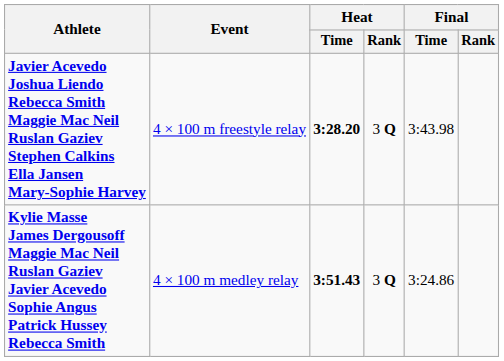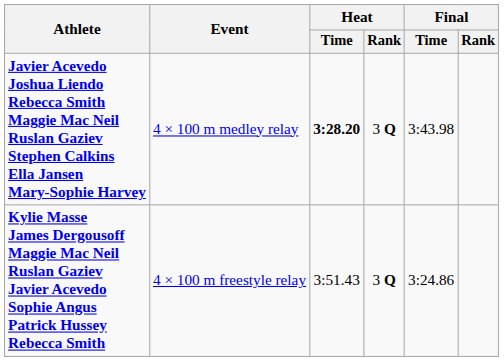(229, 129) 4 × 100 m freestyle relay -> (226, 129) 4 × 100 m medley relay
(226, 280) 4 × 100 m medley relay -> (229, 280) 4 × 100 m freestyle relay
(337, 280) bold -> (337, 280) normal
